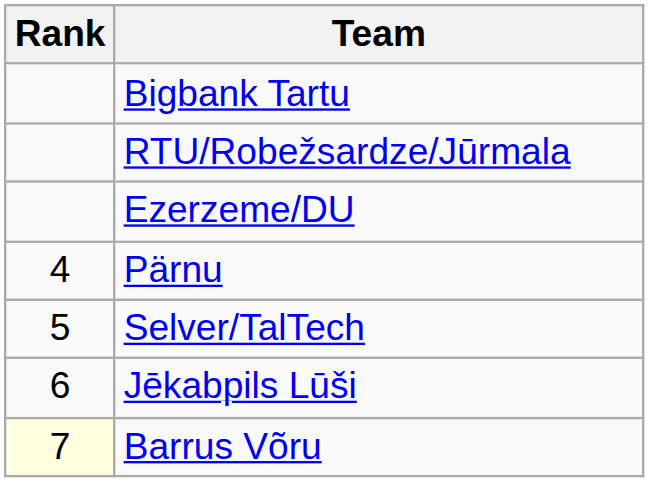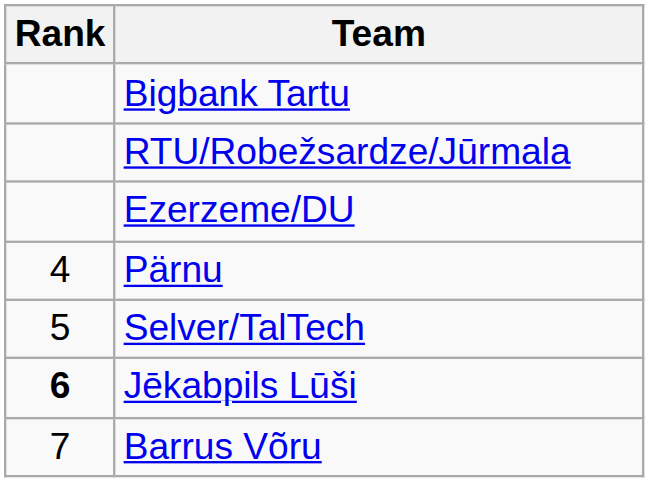(60, 387) normal -> (60, 387) bold
(60, 446) lightyellow background -> (60, 446) no background
